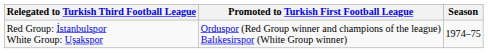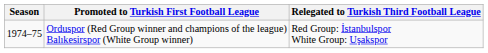columns swapped: (463, 12) <-> (101, 12)
